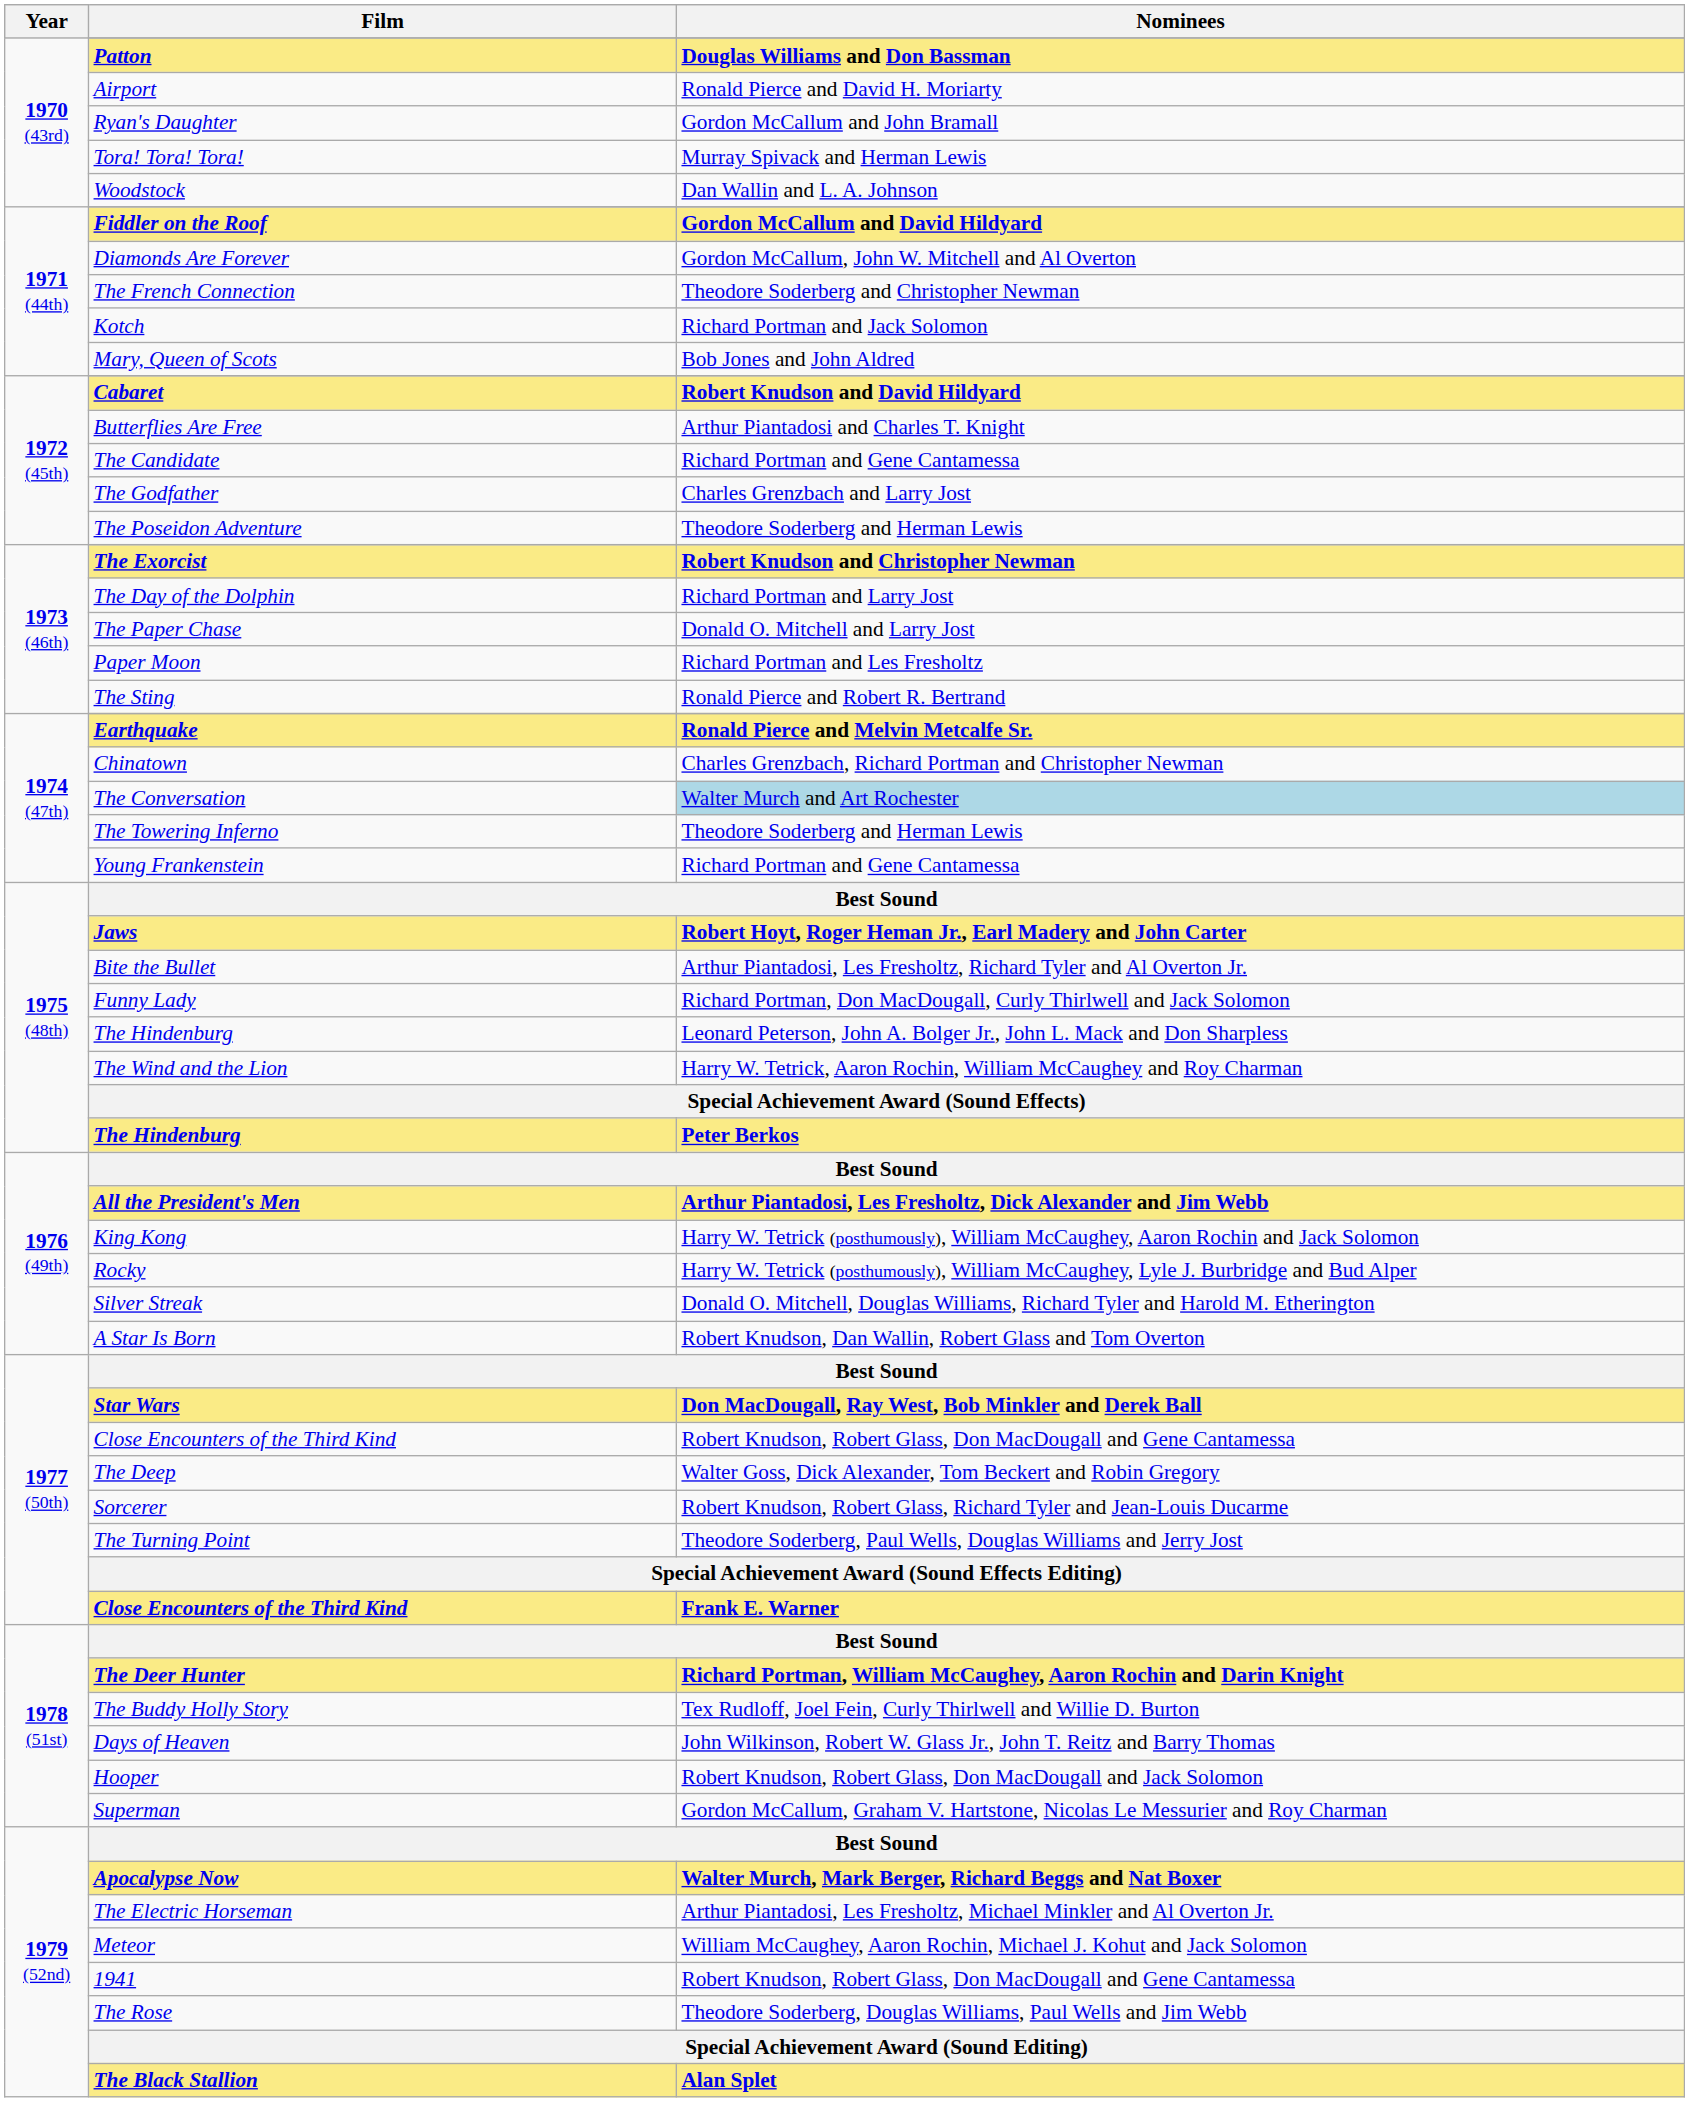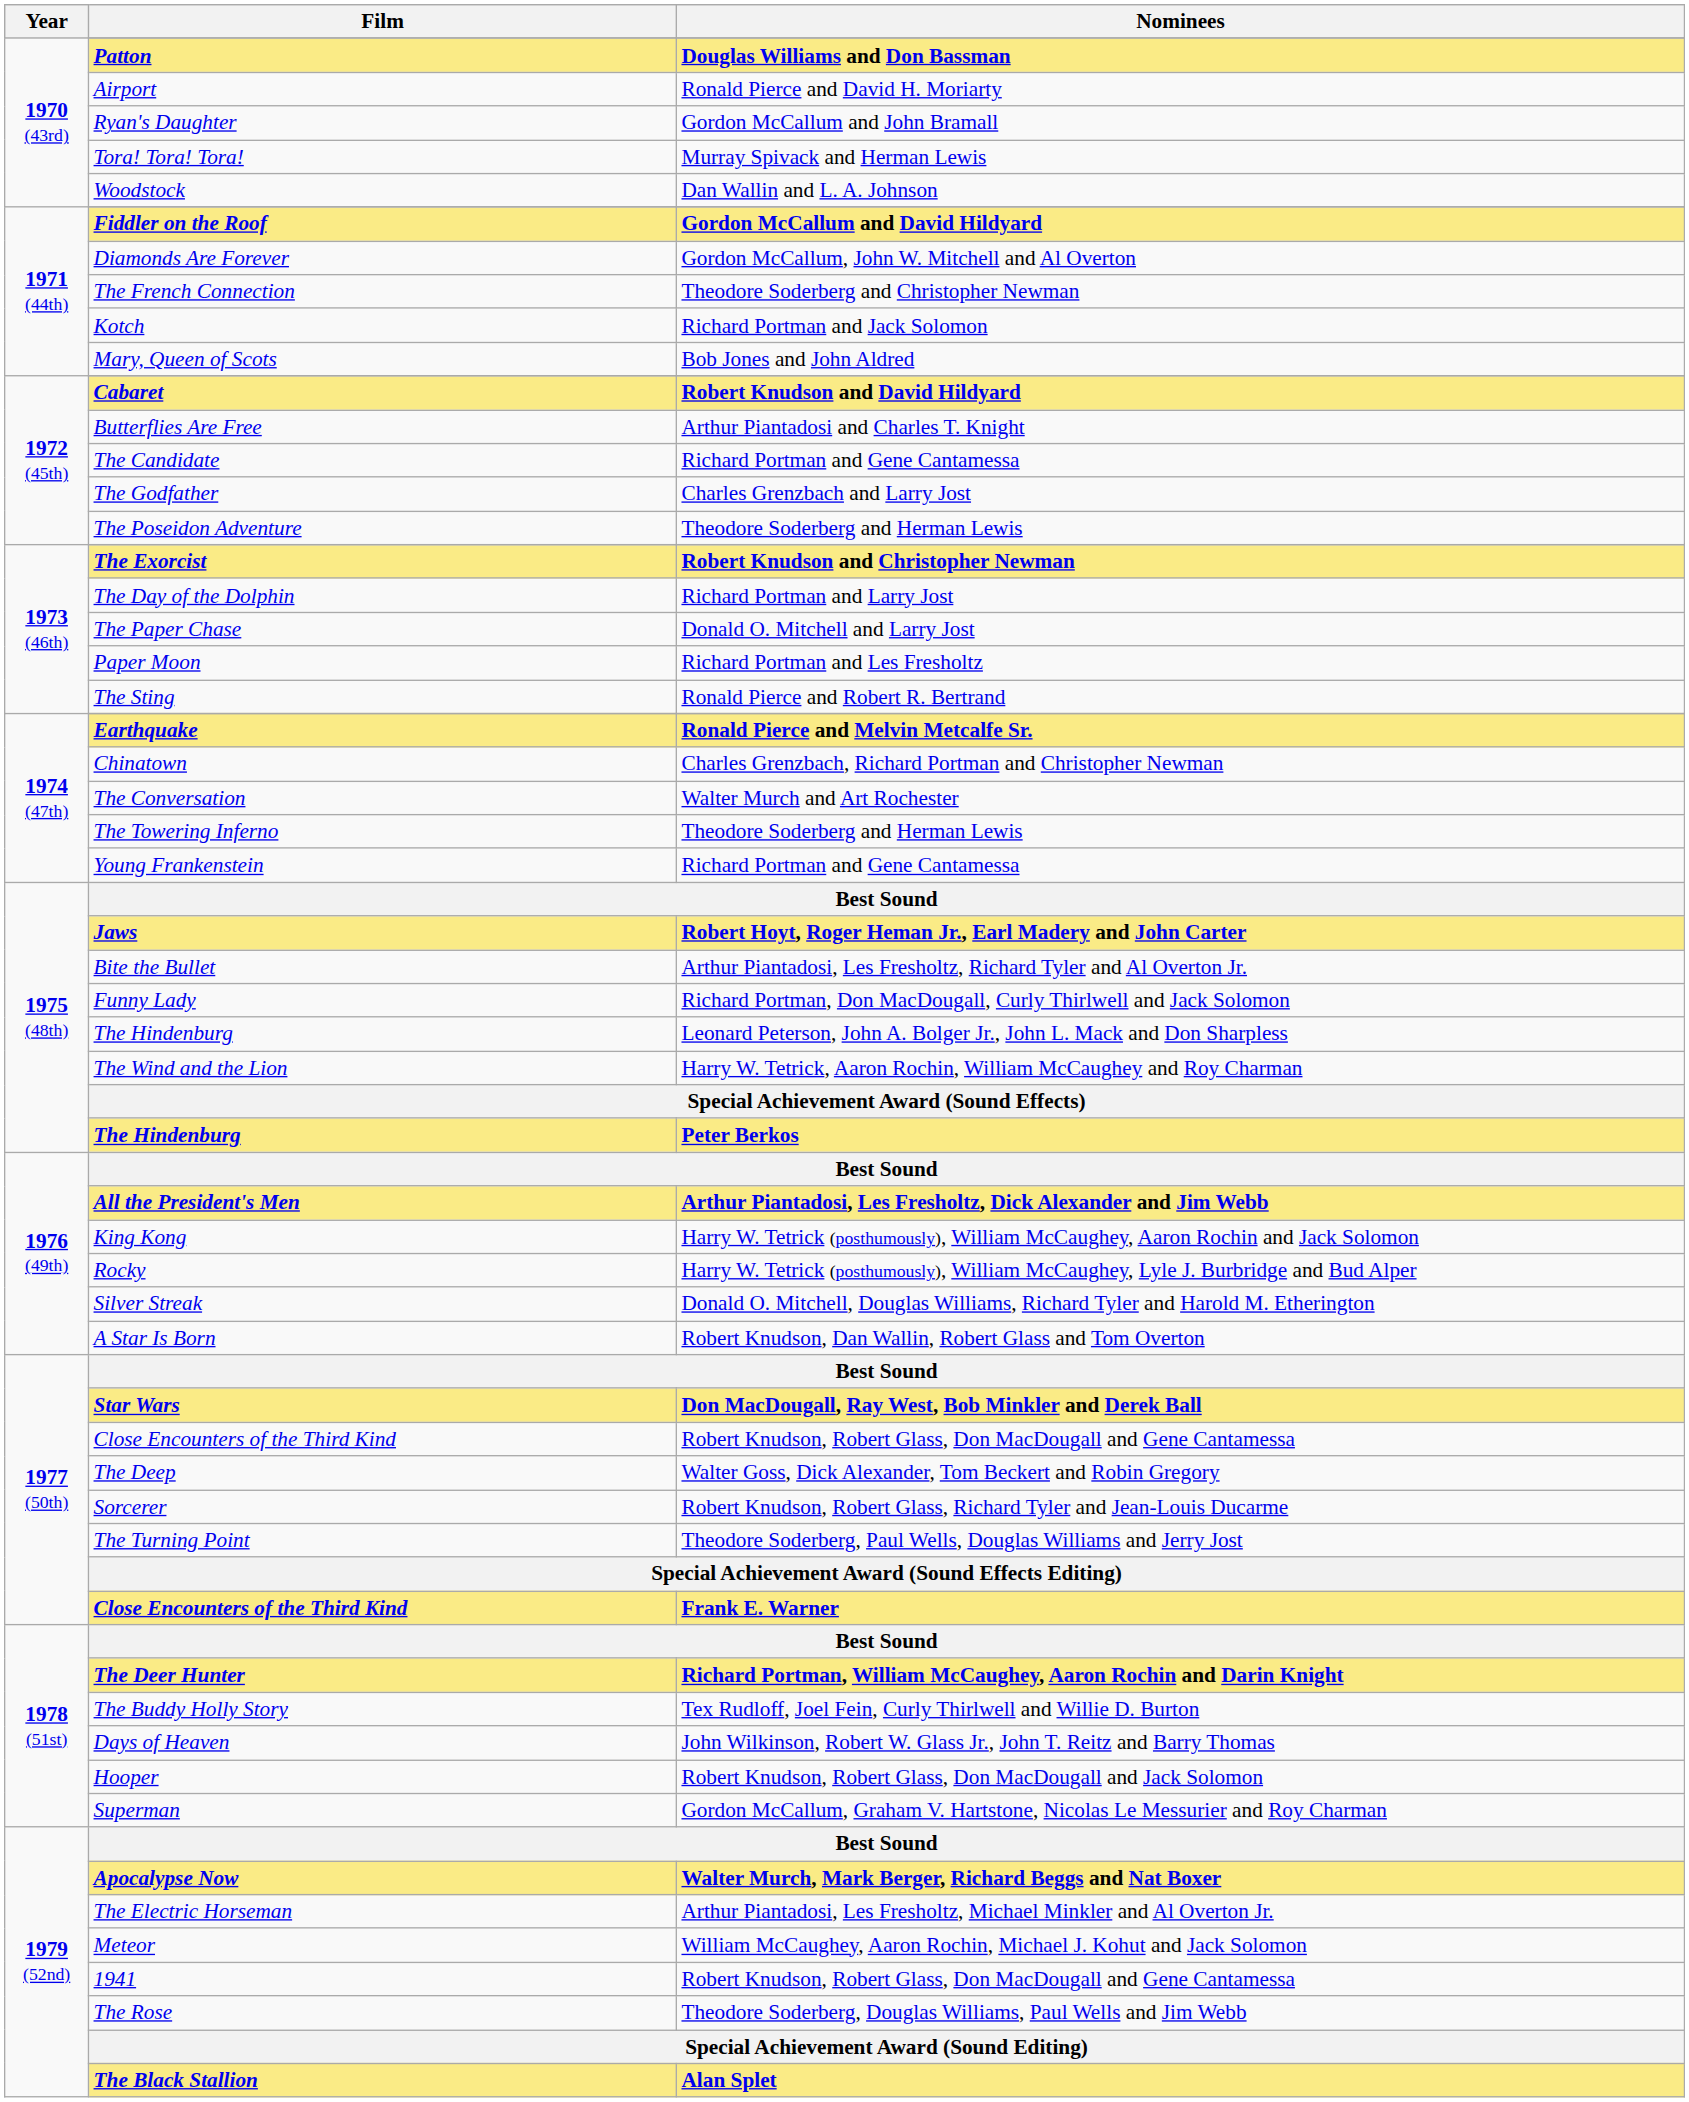(820, 797) lightblue background -> (820, 797) no background
